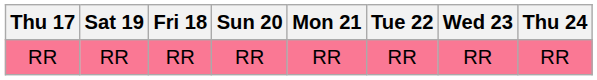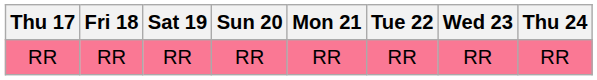columns swapped: (180, 22) <-> (114, 22)
